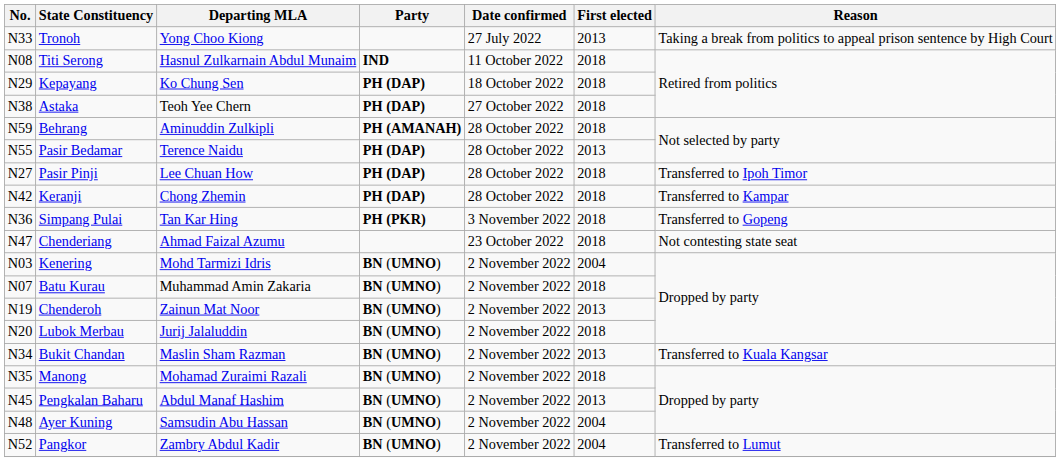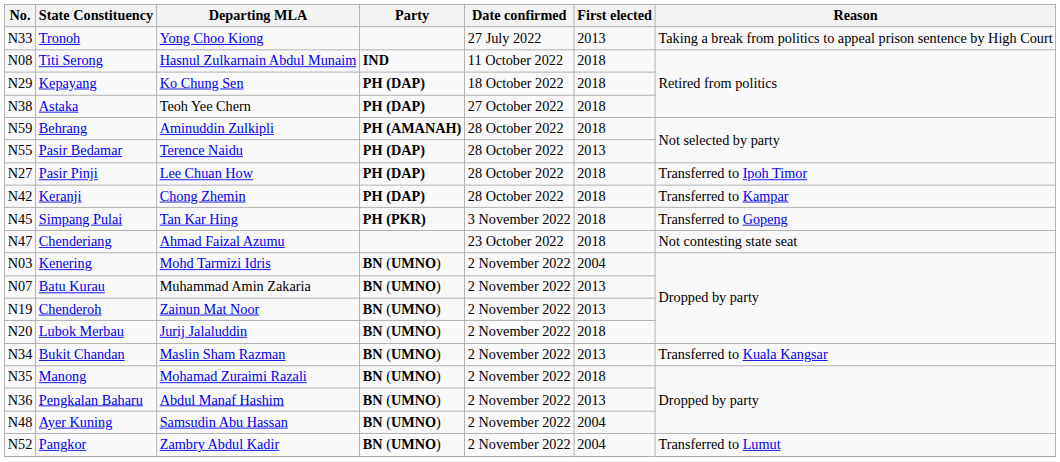(20, 219) N36 -> (20, 219) N45
(591, 286) 2018 -> (591, 286) 2013
(20, 399) N45 -> (20, 399) N36
